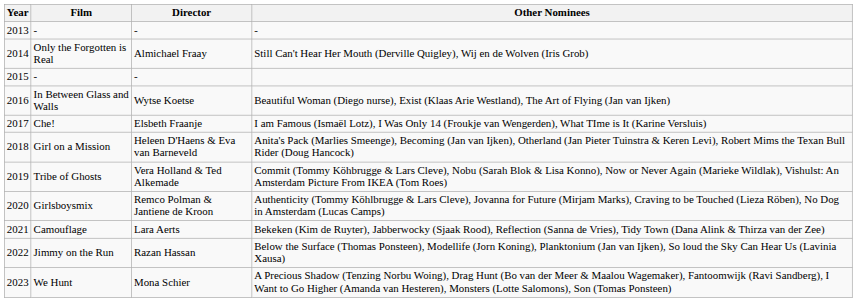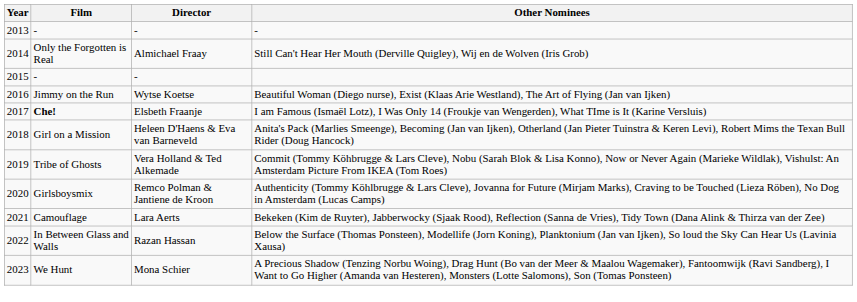(81, 100) In Between Glass and Walls -> (74, 94) Jimmy on the Run
(44, 123) normal -> (45, 111) bold
(74, 252) Jimmy on the Run -> (81, 240) In Between Glass and Walls
